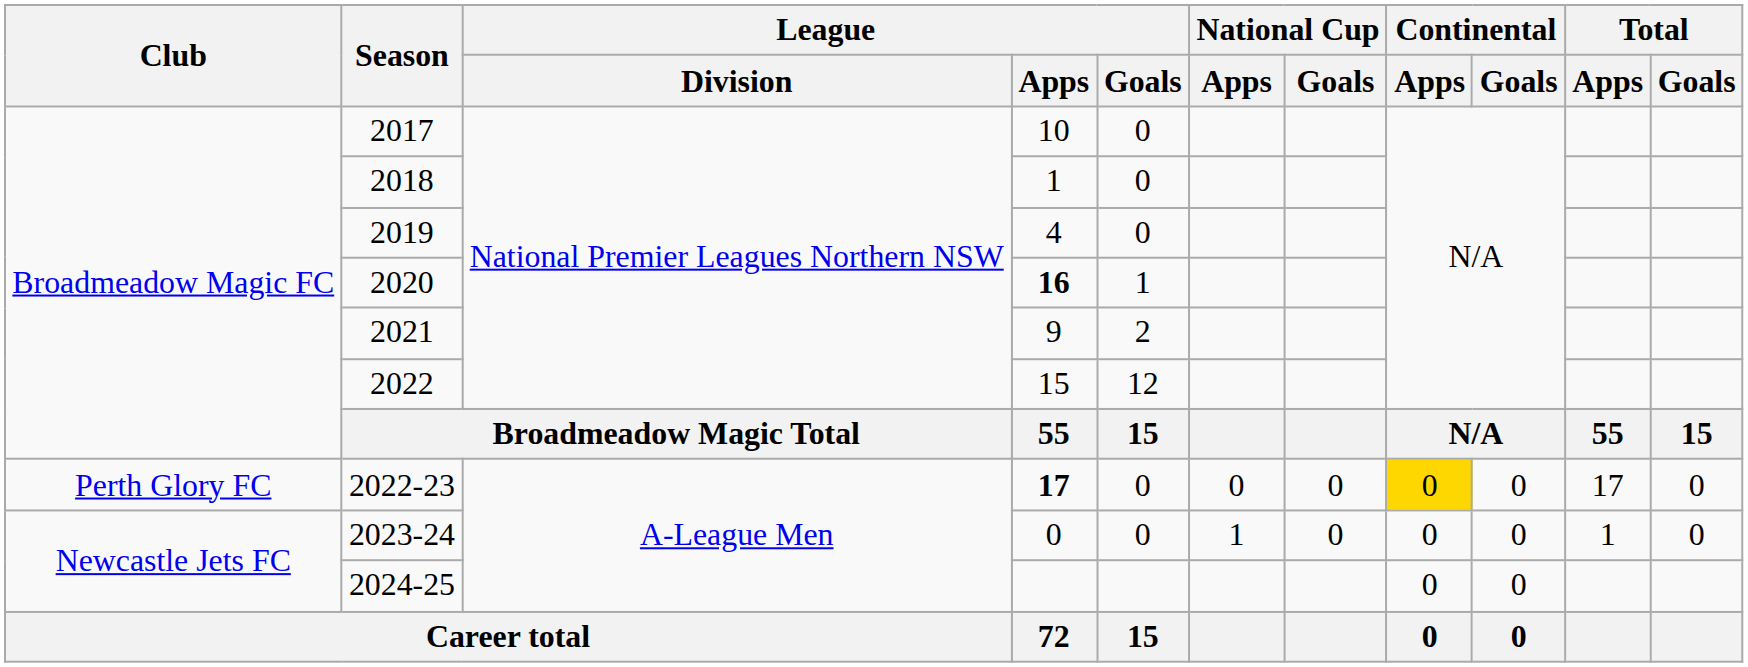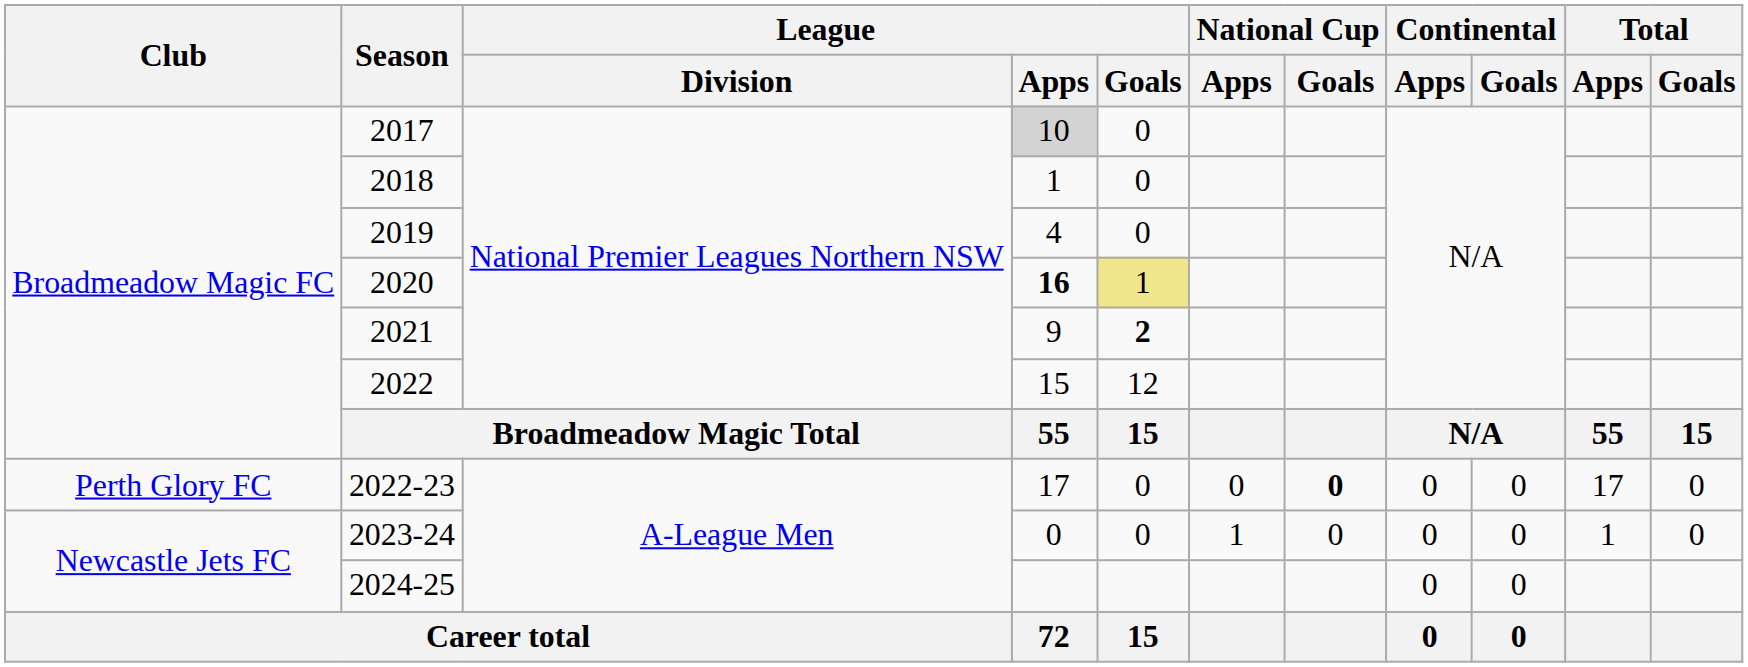(1054, 130) no background -> (1054, 130) lightgrey background
(1143, 282) no background -> (1143, 282) khaki background
(1143, 332) normal -> (1143, 332) bold
(1054, 484) bold -> (1054, 484) normal
(1335, 484) normal -> (1335, 484) bold
(1430, 484) gold background -> (1430, 484) no background
